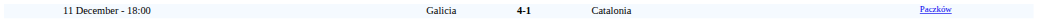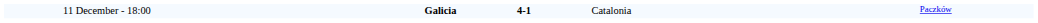(441, 10) normal -> (440, 10) bold
